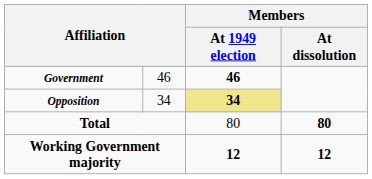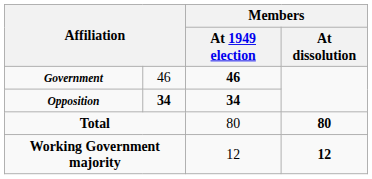(164, 100) normal -> (164, 100) bold
(233, 100) khaki background -> (233, 100) no background
(233, 154) bold -> (233, 154) normal
